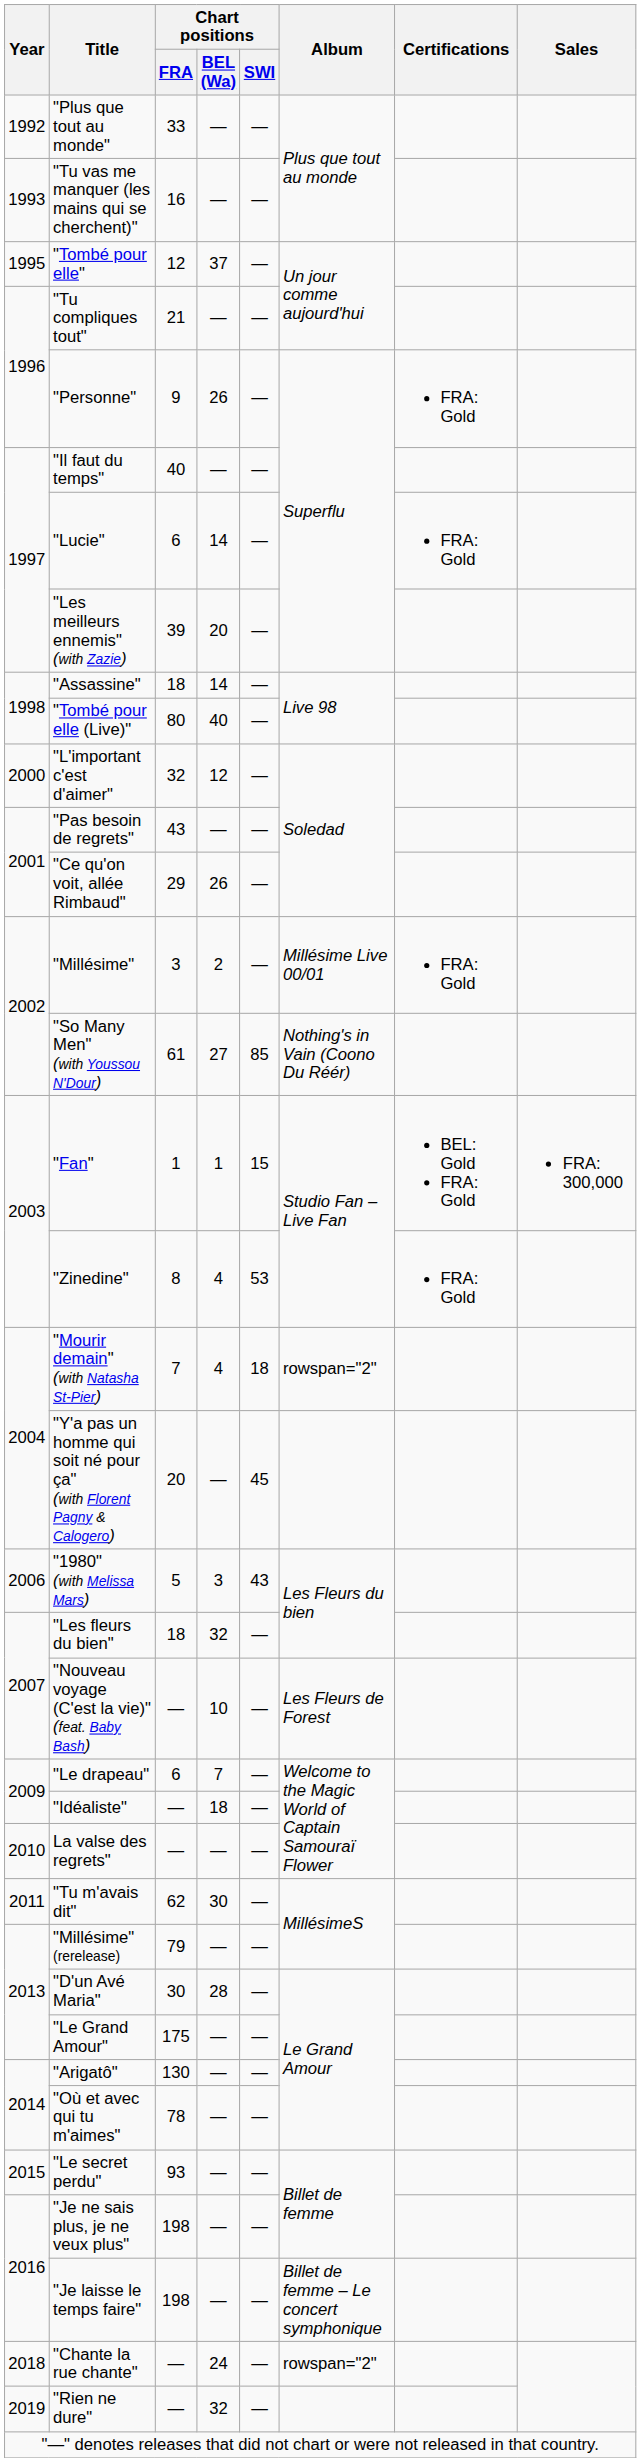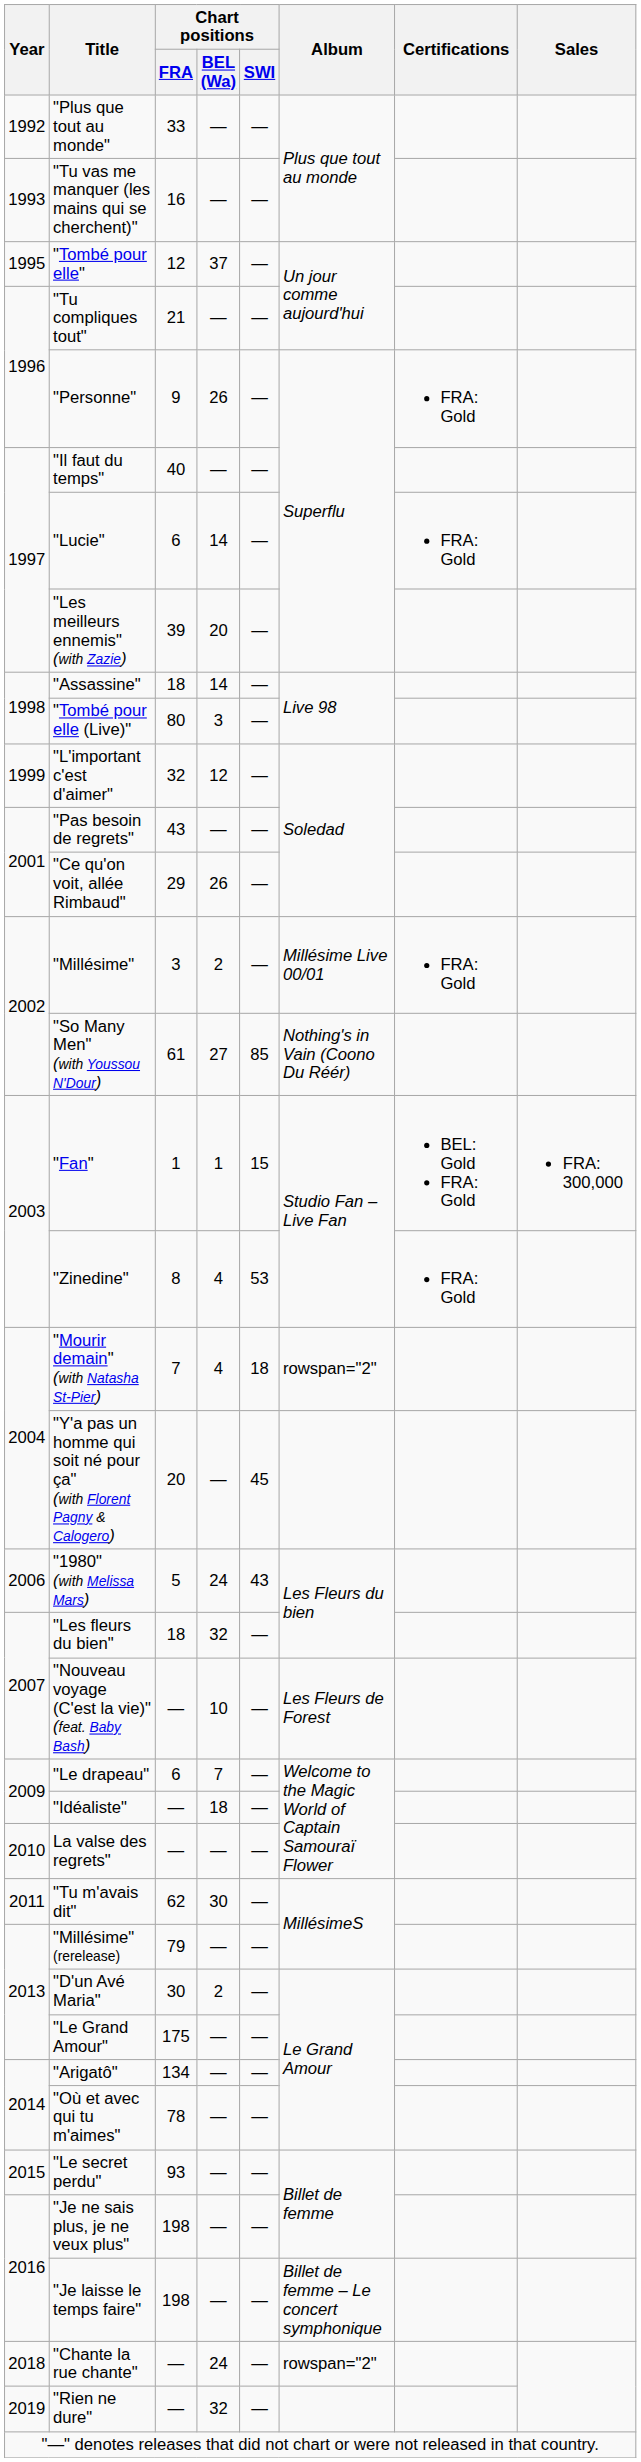(218, 720) 40 -> (218, 720) 3
(27, 775) 2000 -> (27, 775) 1999
(218, 1580) 3 -> (218, 1580) 24
(218, 1991) 28 -> (218, 1991) 2
(176, 2072) 130 -> (176, 2072) 134
